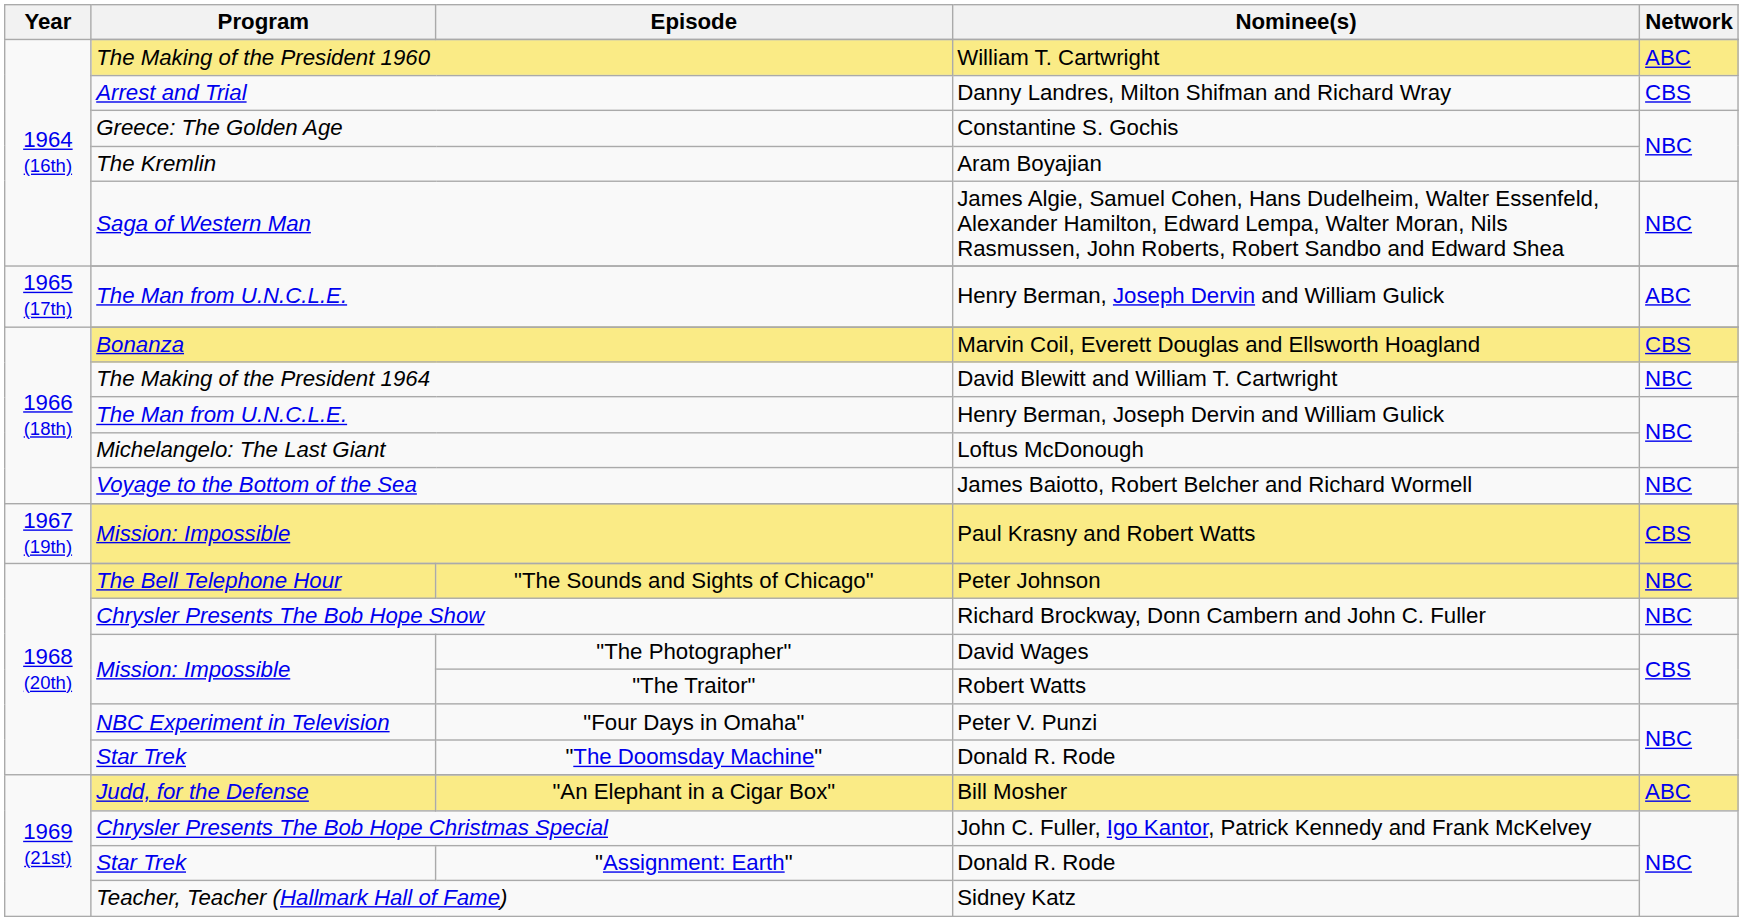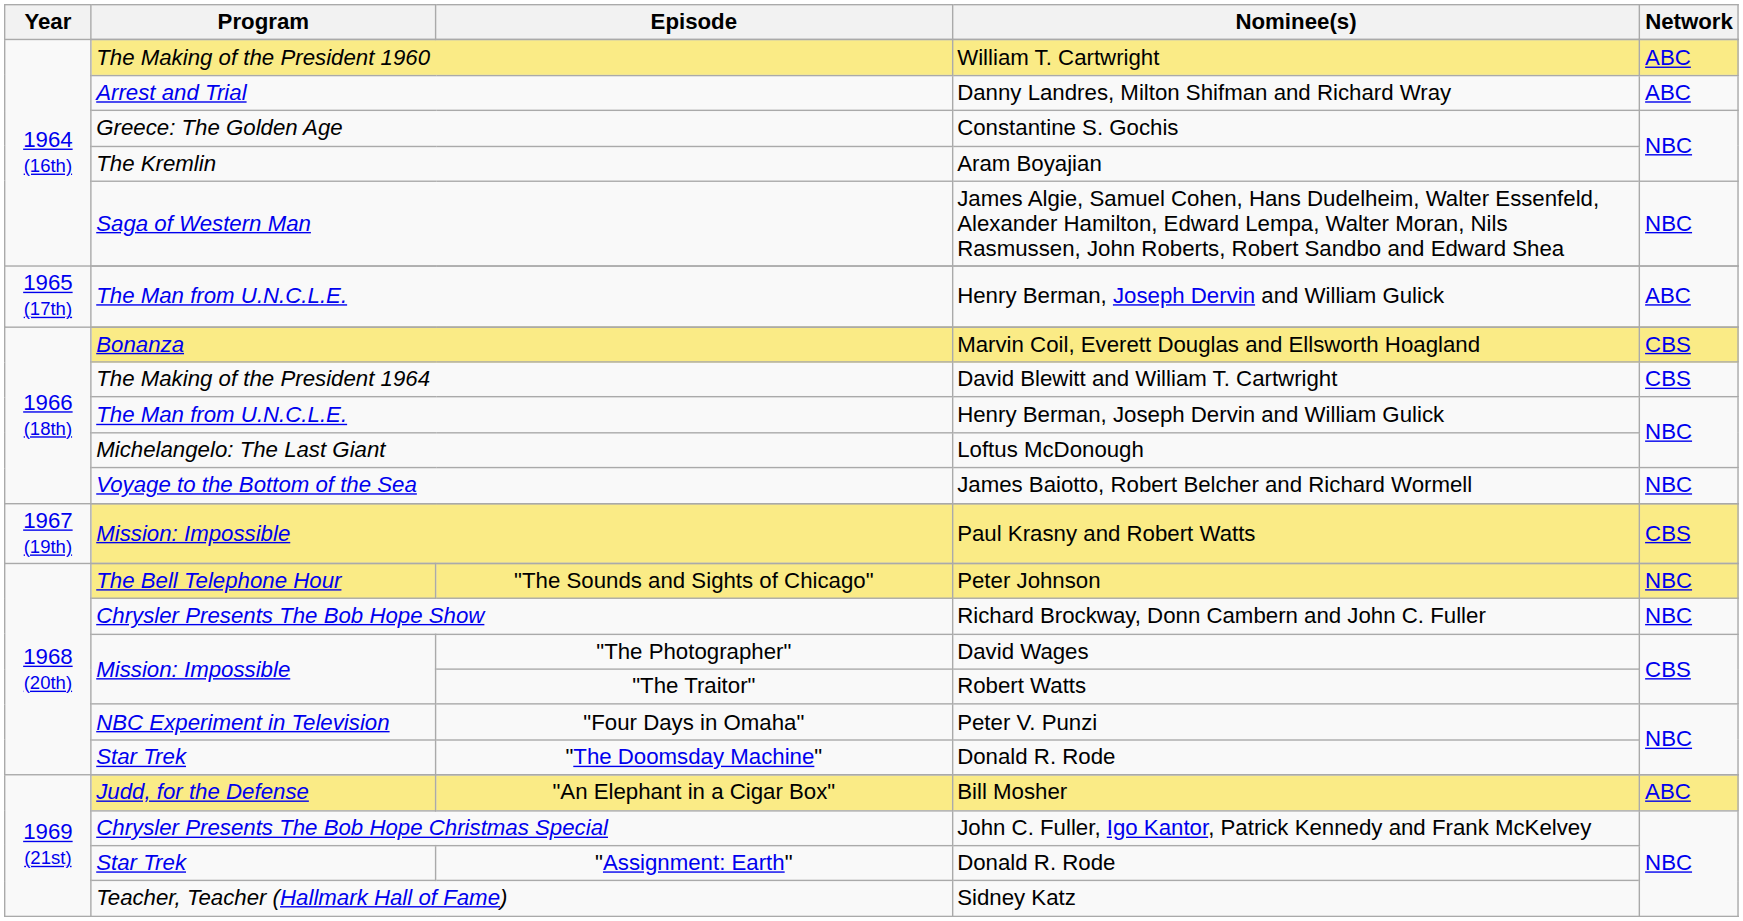(1668, 92) CBS -> (1668, 92) ABC
(1669, 379) NBC -> (1668, 379) CBS
